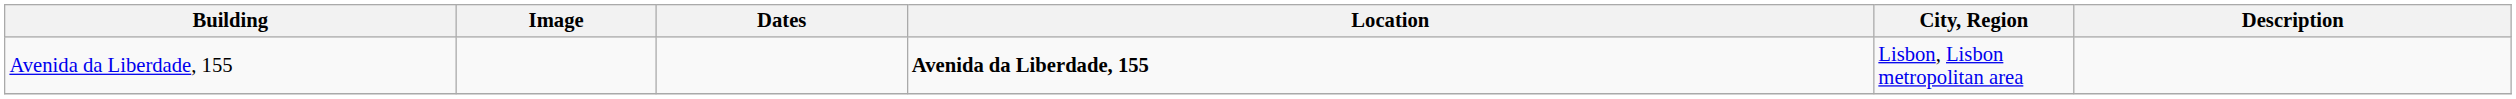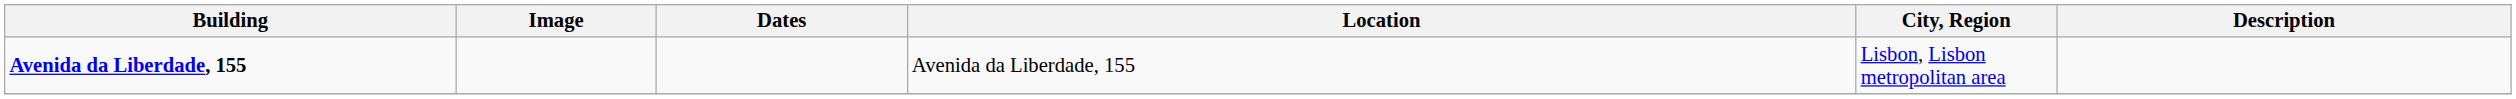(121, 65) normal -> (128, 65) bold
(1030, 65) bold -> (1023, 65) normal
